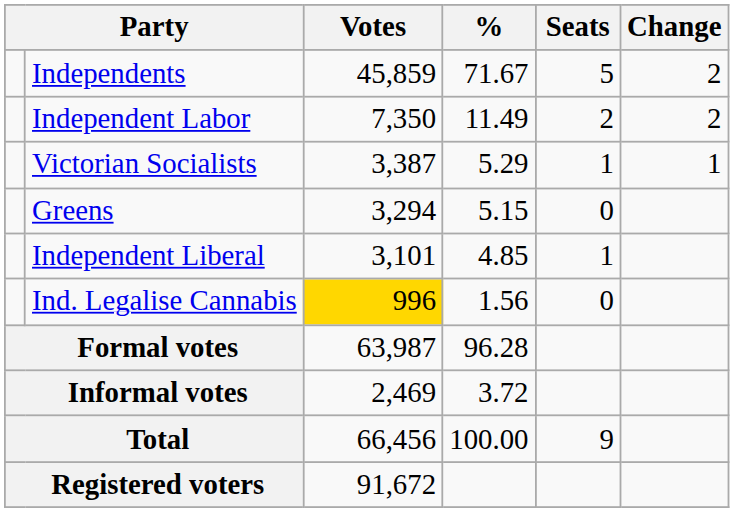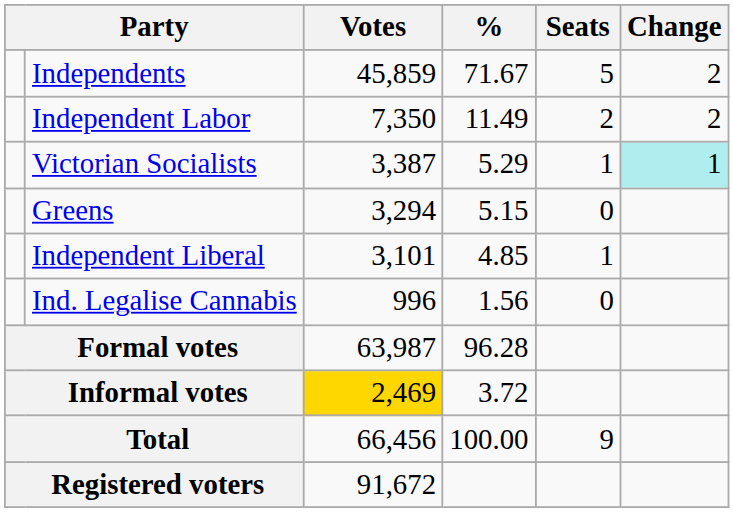(714, 164) no background -> (714, 164) paleturquoise background
(414, 301) gold background -> (414, 301) no background
(404, 392) no background -> (404, 392) gold background
